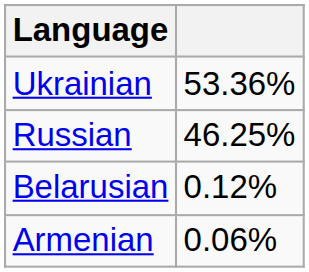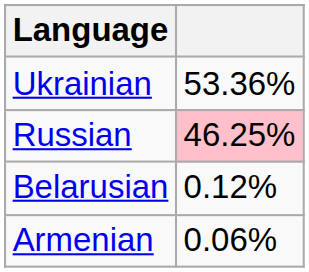(239, 135) no background -> (239, 135) pink background
